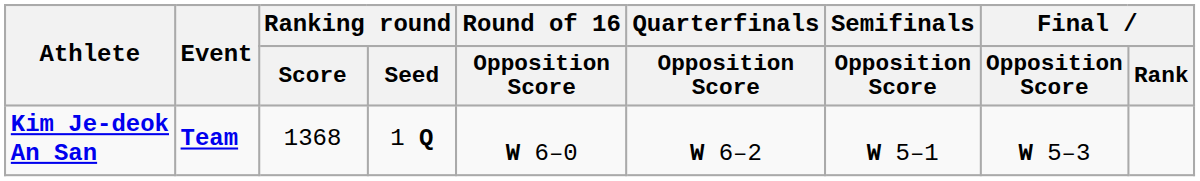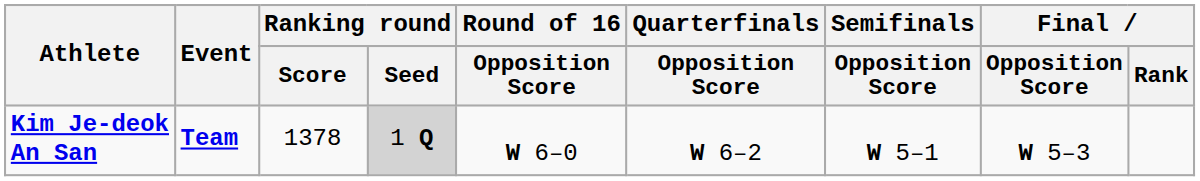(313, 140) 1368 -> (313, 140) 1378
(412, 140) no background -> (412, 140) lightgrey background
